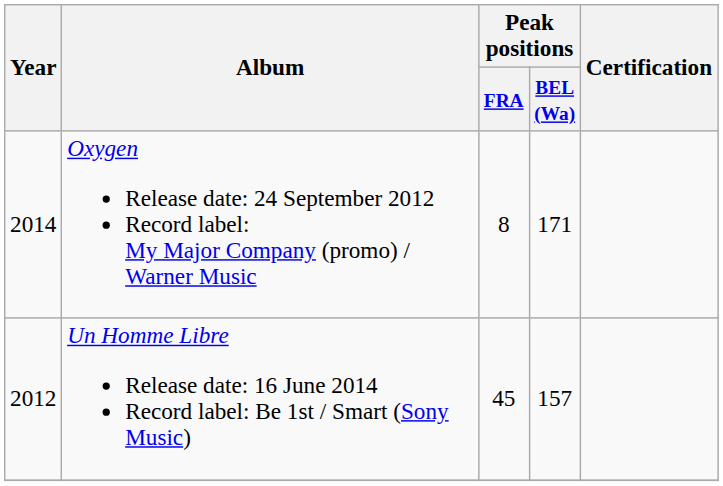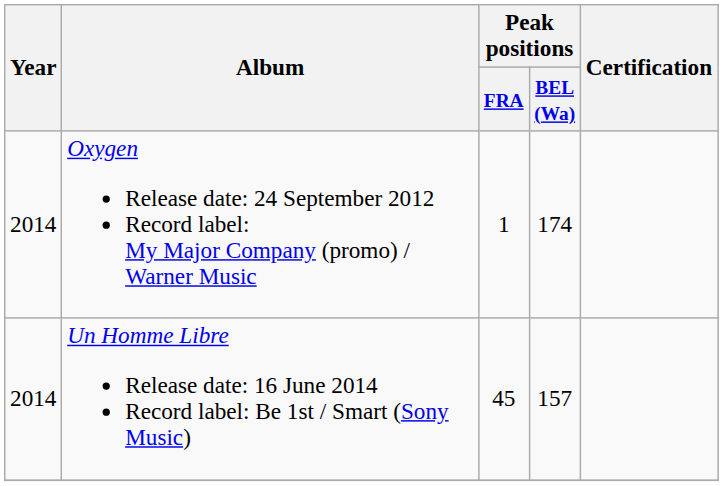(504, 224) 8 -> (504, 224) 1
(555, 224) 171 -> (555, 224) 174
(33, 398) 2012 -> (33, 398) 2014
